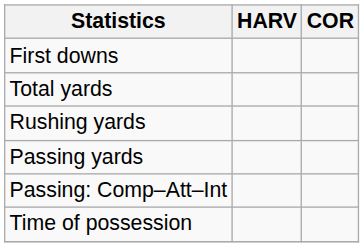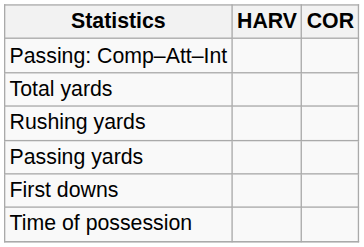rows swapped: (64, 55) <-> (118, 190)
